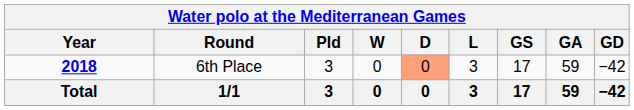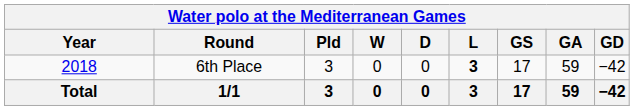(79, 67) bold -> (79, 67) normal
(425, 67) lightsalmon background -> (425, 67) no background
(473, 67) normal -> (473, 67) bold
